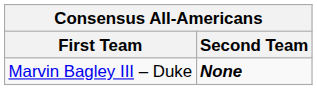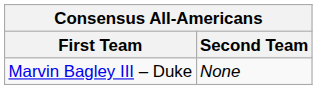(221, 72) bold -> (220, 72) normal
